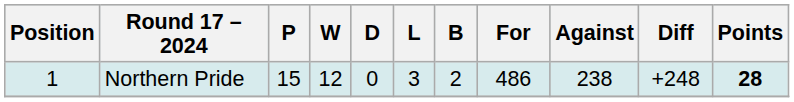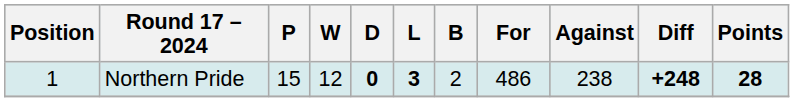(372, 79) normal -> (372, 79) bold
(414, 79) normal -> (414, 79) bold
(676, 79) normal -> (676, 79) bold
